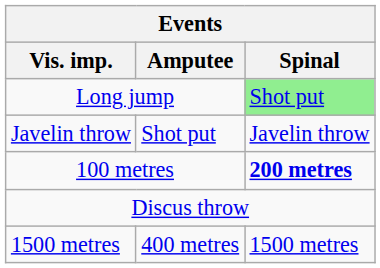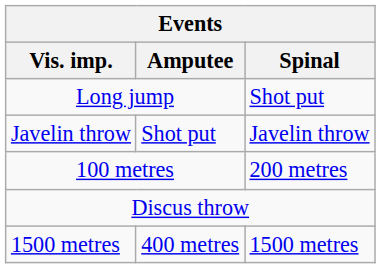(287, 97) lightgreen background -> (287, 97) no background
(301, 170) bold -> (298, 170) normal
